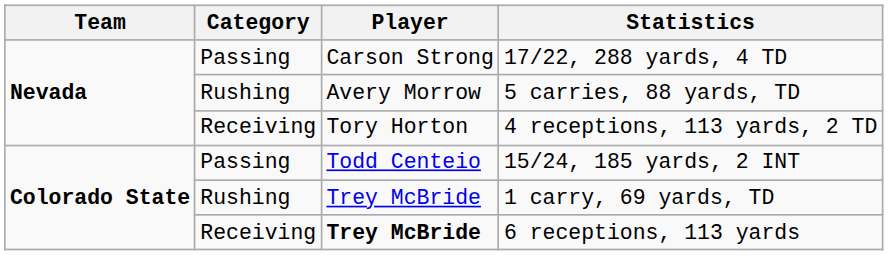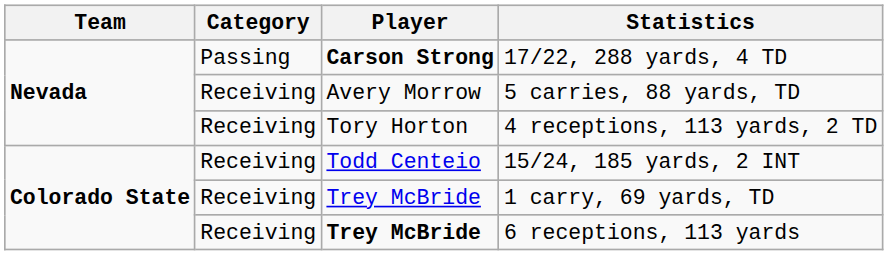(410, 58) normal -> (410, 58) bold
(245, 93) Rushing -> (258, 93) Receiving
(245, 163) Passing -> (258, 163) Receiving
(245, 198) Rushing -> (258, 198) Receiving
